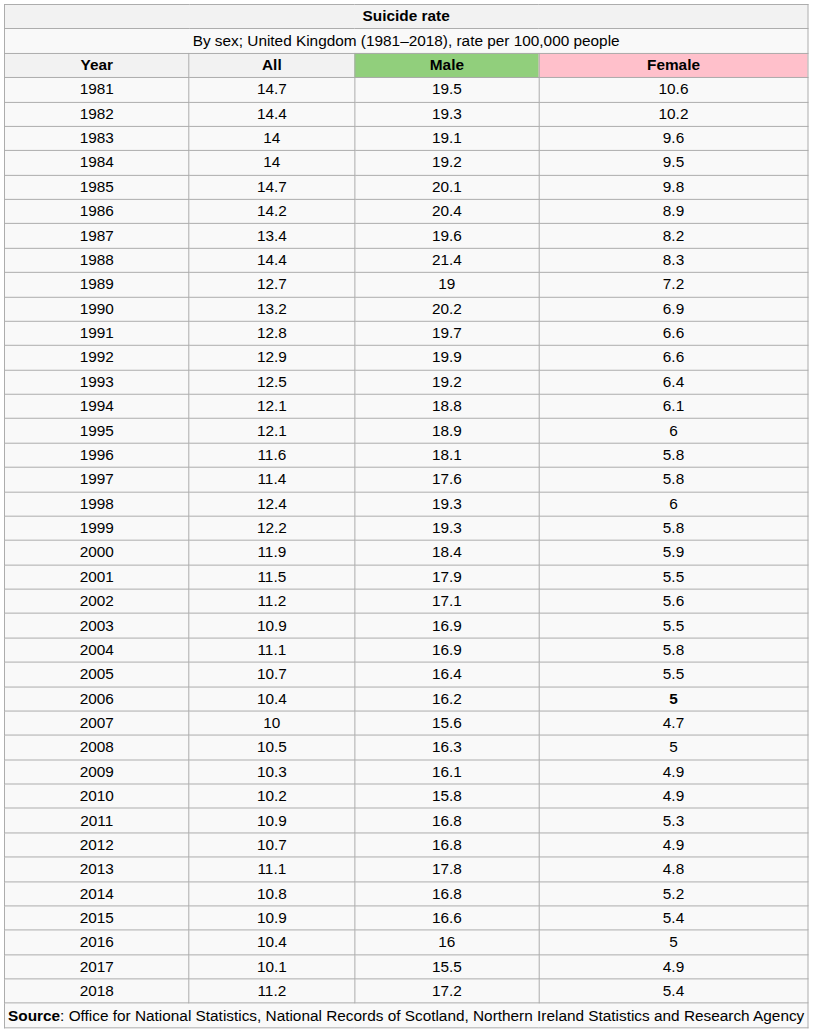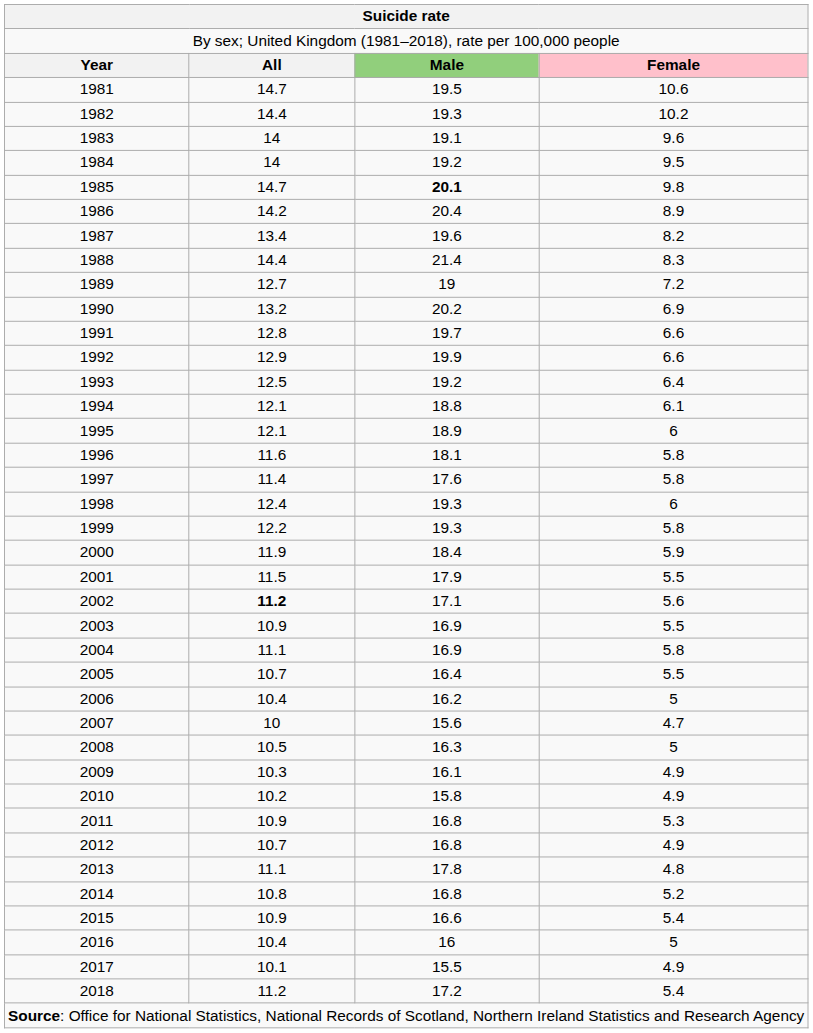(447, 187) normal -> (447, 187) bold
(272, 601) normal -> (272, 601) bold
(673, 698) bold -> (673, 698) normal
